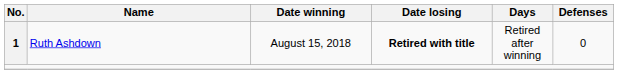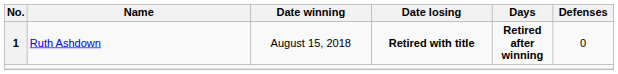(522, 43) normal -> (522, 43) bold
